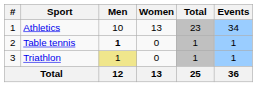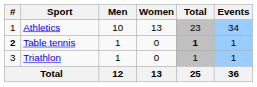(13, 43) normal -> (13, 43) bold
(118, 43) bold -> (118, 43) normal
(195, 43) normal -> (195, 43) bold
(118, 58) khaki background -> (118, 58) no background
